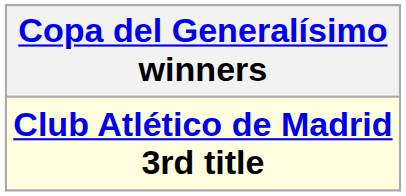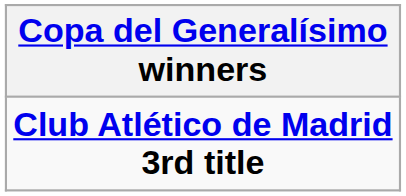(203, 143) lightyellow background -> (203, 143) no background
